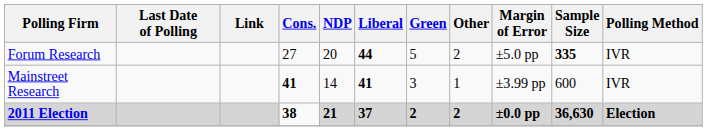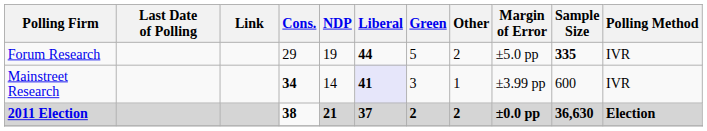(289, 53) 27 -> (289, 53) 29
(330, 53) 20 -> (330, 53) 19
(289, 84) 41 -> (289, 84) 34
(365, 84) no background -> (365, 84) lavender background
